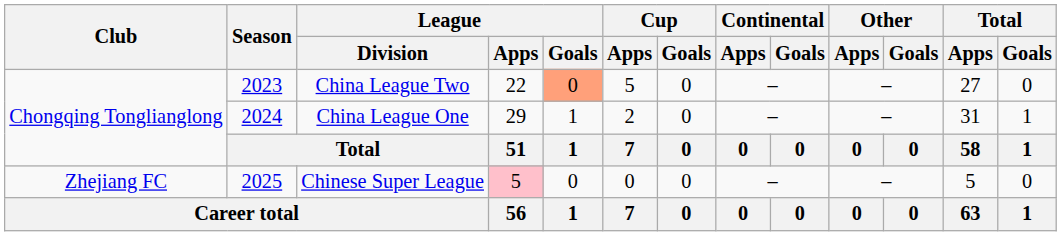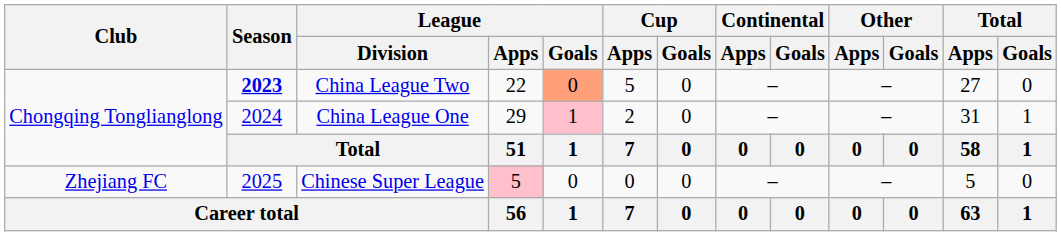(262, 85) normal -> (262, 85) bold
(573, 117) no background -> (573, 117) pink background
